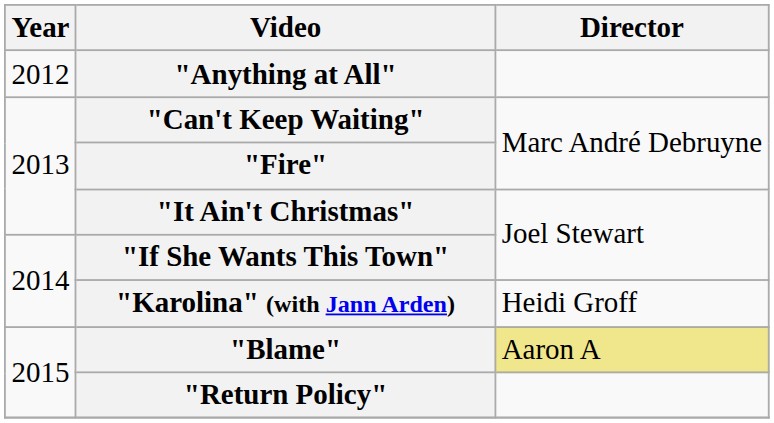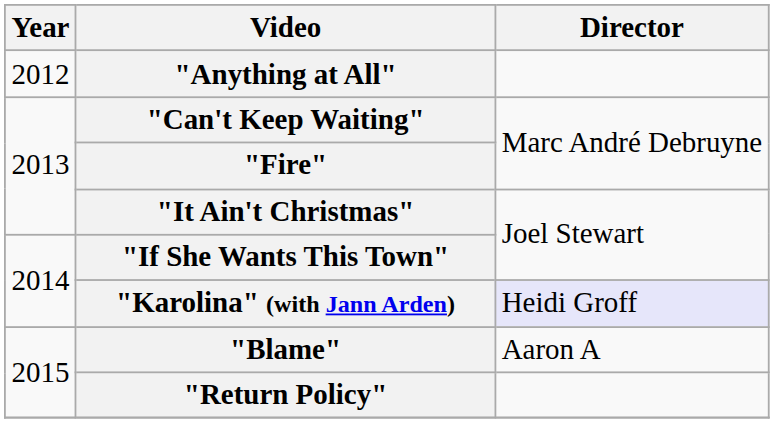(569, 303) no background -> (569, 303) lavender background
(551, 348) khaki background -> (551, 348) no background
